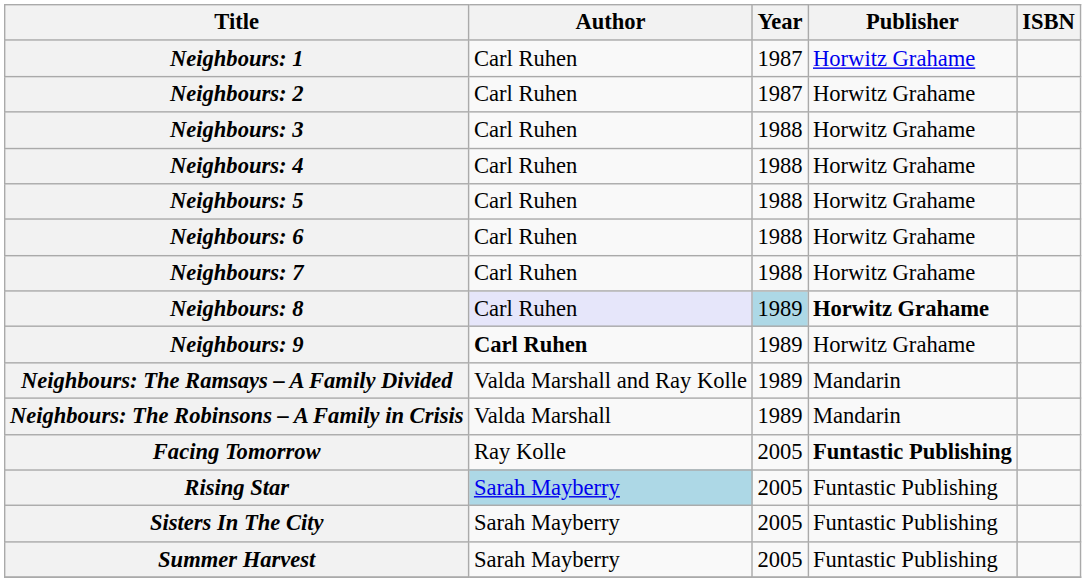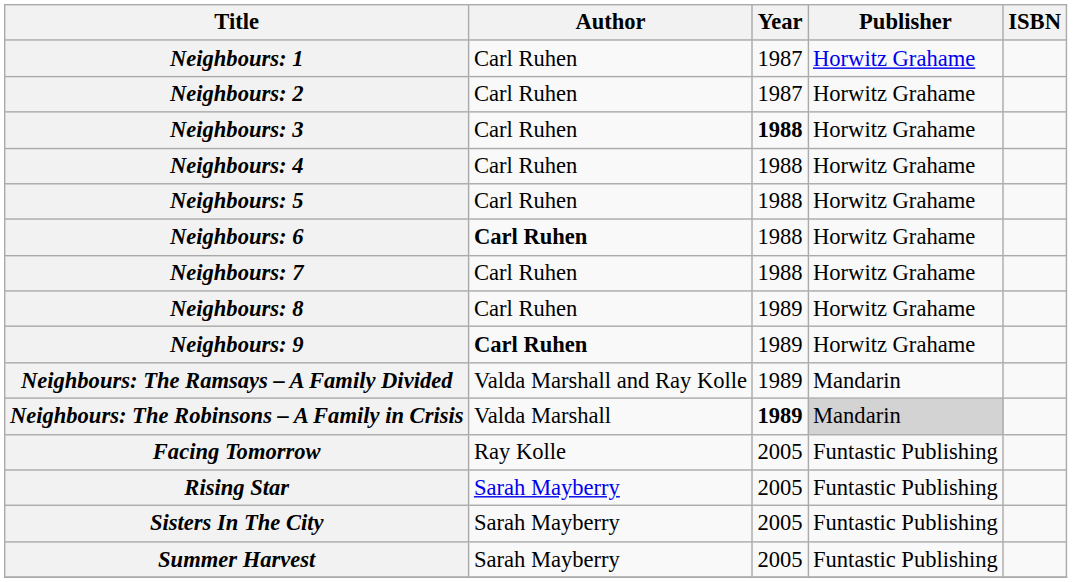(780, 129) normal -> (780, 129) bold
(526, 237) normal -> (531, 237) bold
(526, 308) lavender background -> (526, 308) no background
(780, 308) lightblue background -> (780, 308) no background
(901, 308) bold -> (894, 308) normal
(780, 415) normal -> (780, 415) bold
(857, 415) no background -> (857, 415) lightgrey background
(912, 451) bold -> (905, 451) normal
(547, 487) lightblue background -> (547, 487) no background
